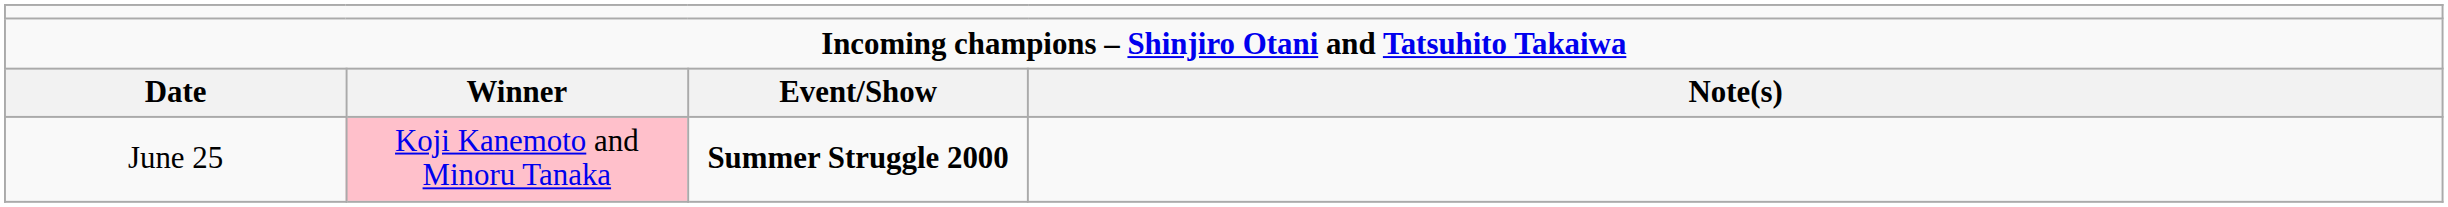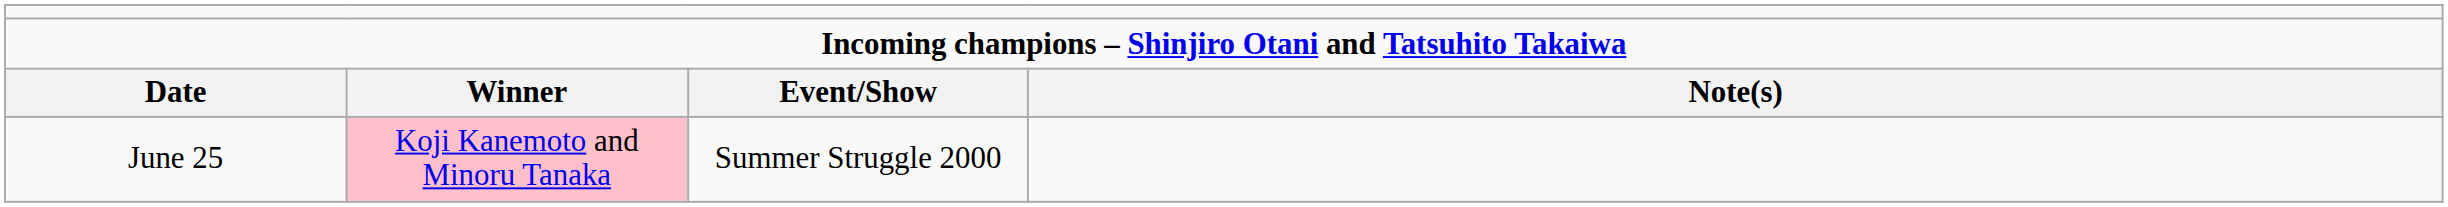(858, 158) bold -> (858, 158) normal
